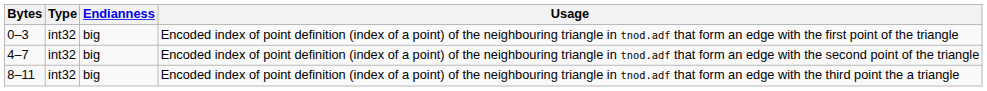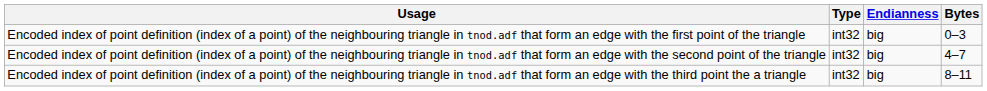columns swapped: (25, 14) <-> (570, 14)
